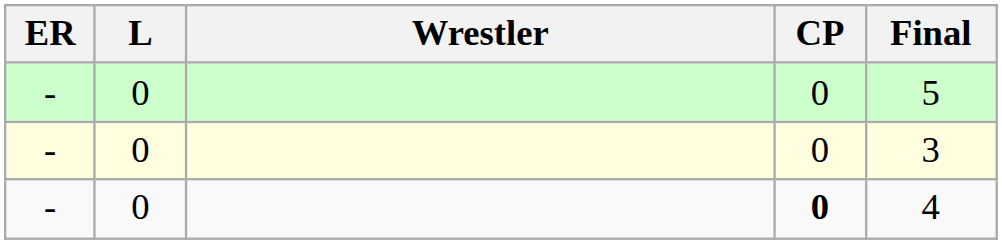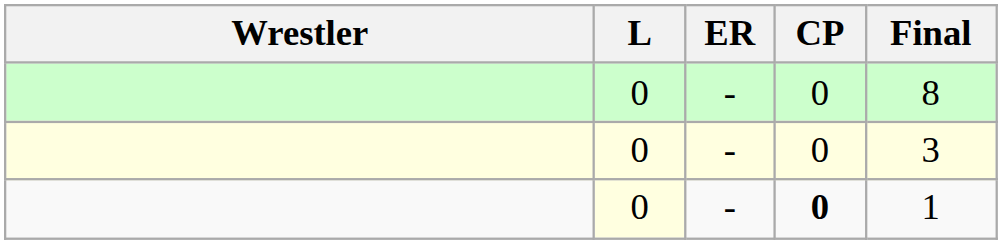columns swapped: (480, 33) <-> (50, 33)
(931, 91) 5 -> (931, 91) 8
(140, 207) no background -> (640, 207) lightyellow background
(931, 207) 4 -> (931, 207) 1
